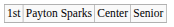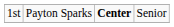(113, 13) normal -> (114, 13) bold
